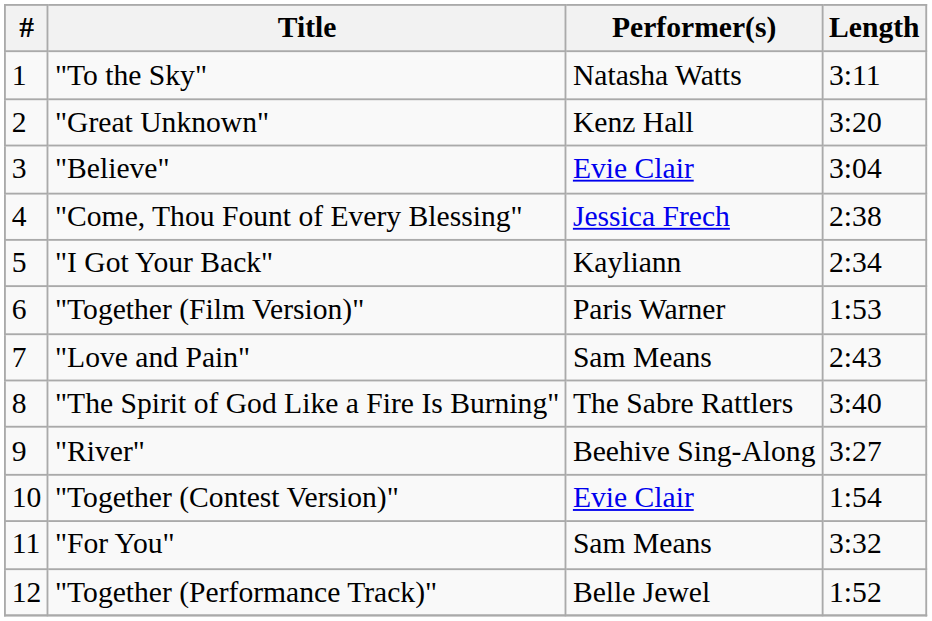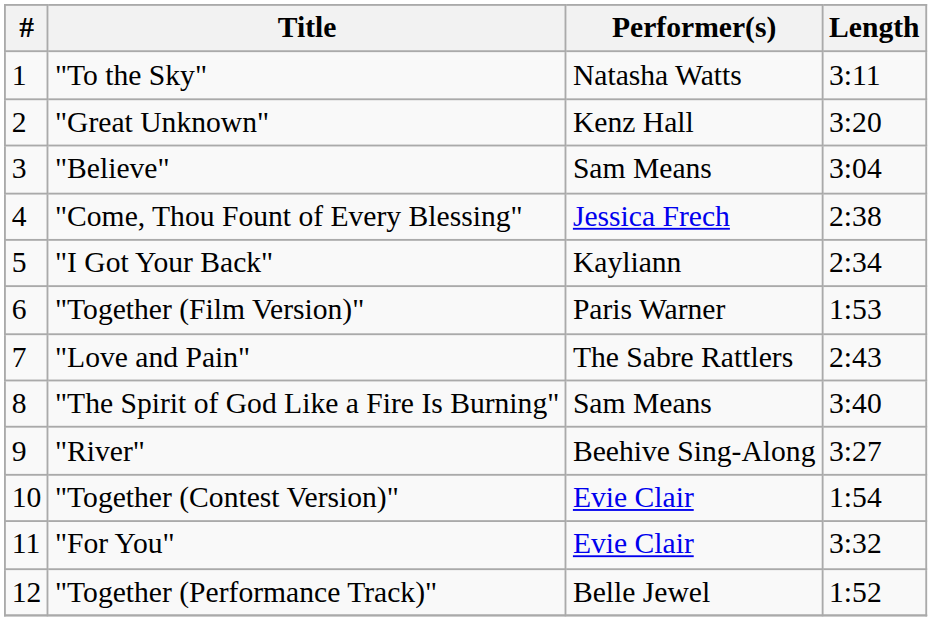(633, 168) Evie Clair -> (642, 168) Sam Means
(642, 356) Sam Means -> (683, 356) The Sabre Rattlers
(683, 403) The Sabre Rattlers -> (642, 403) Sam Means
(642, 544) Sam Means -> (633, 544) Evie Clair
